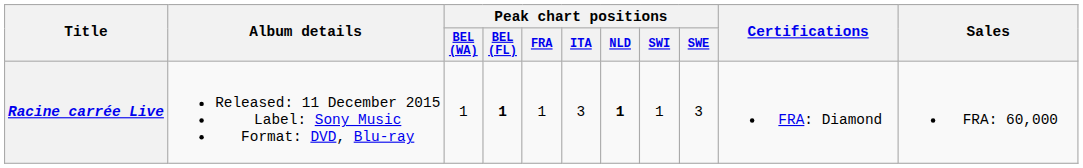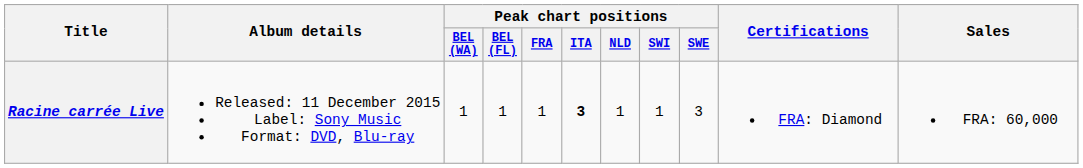(503, 112) bold -> (503, 112) normal
(581, 112) normal -> (581, 112) bold
(620, 112) bold -> (620, 112) normal
